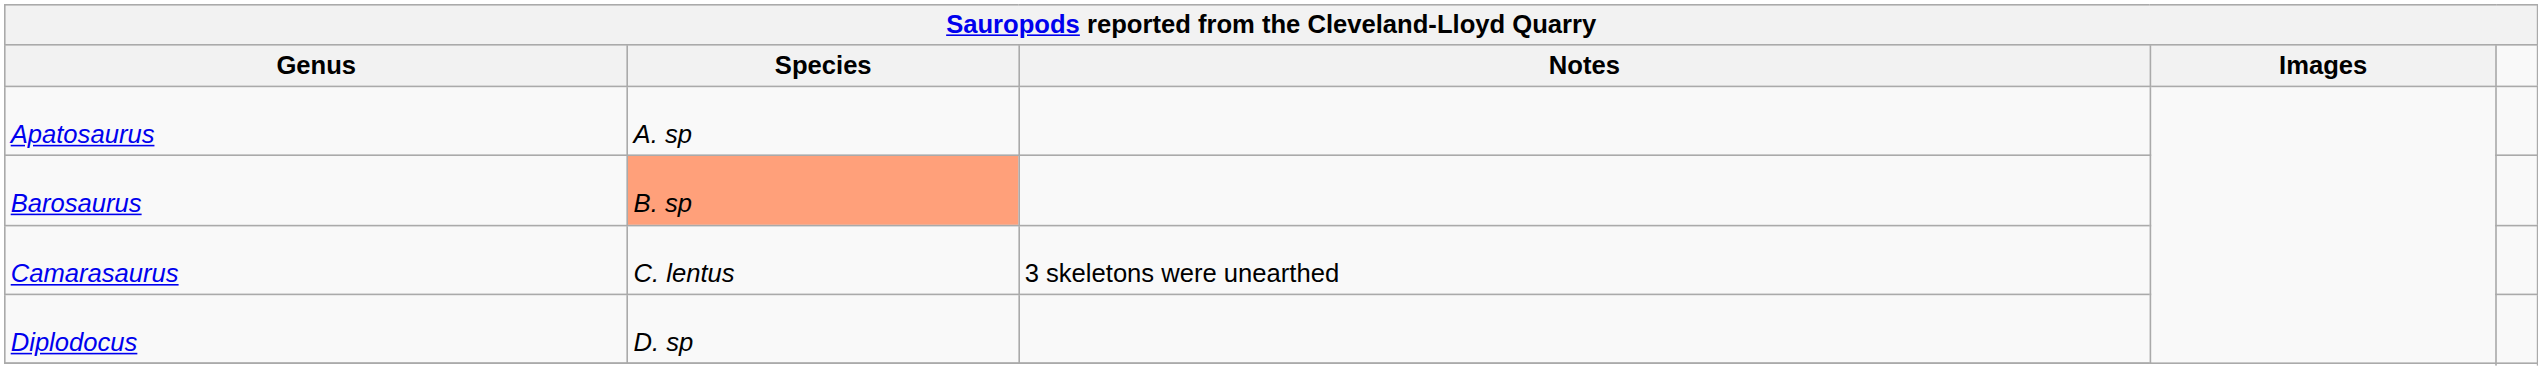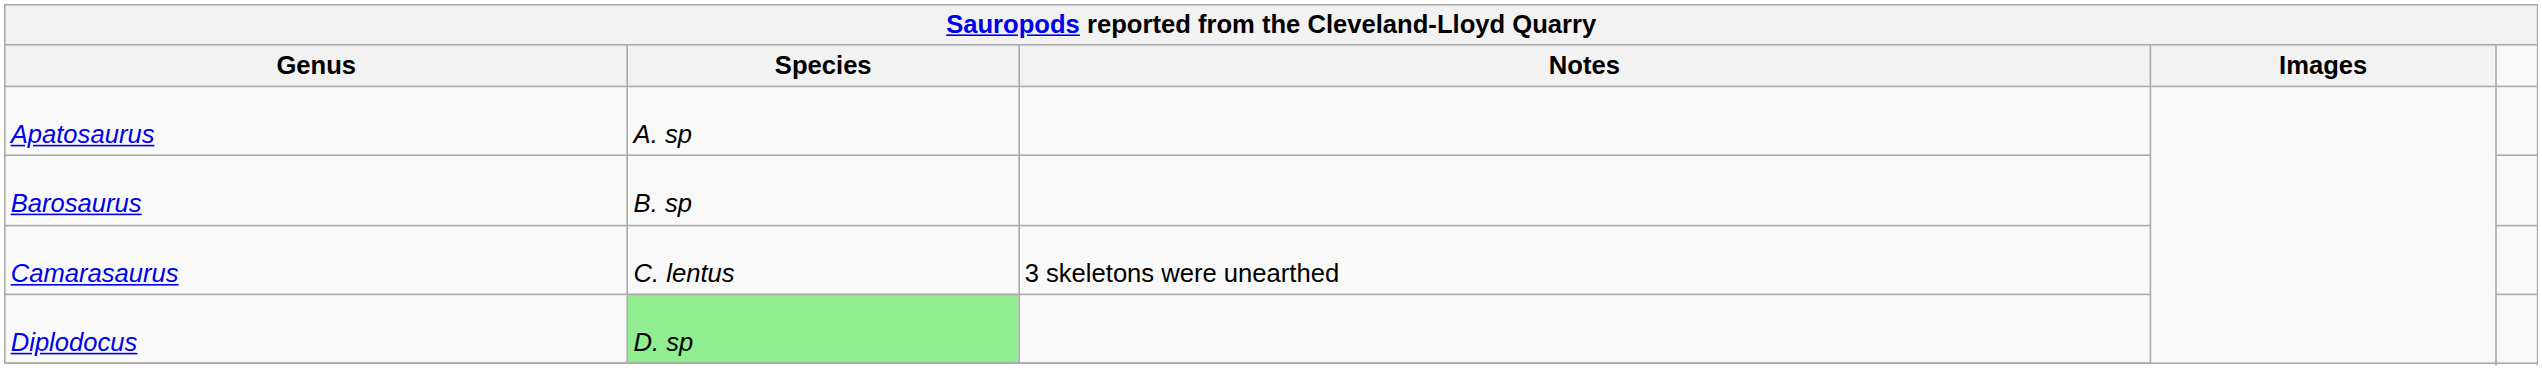(663, 204) lightsalmon background -> (663, 204) no background
(663, 342) no background -> (663, 342) lightgreen background
